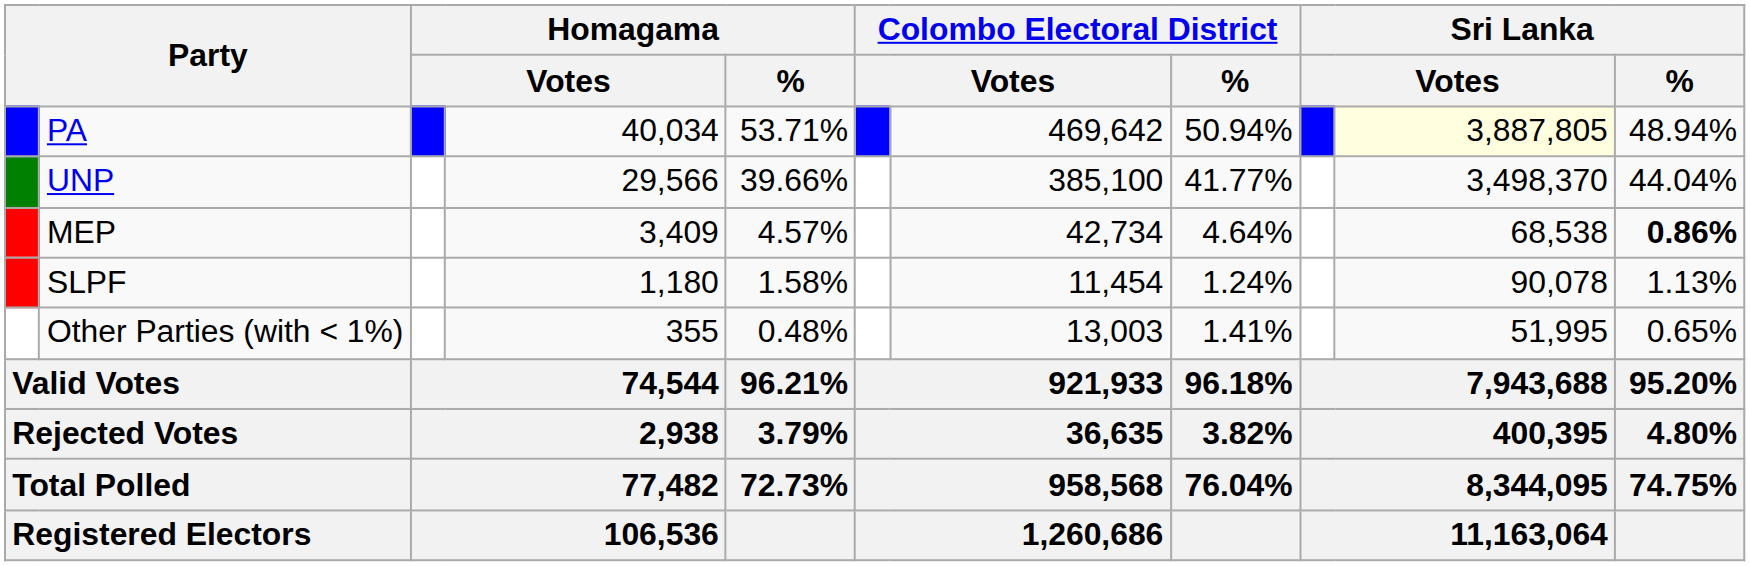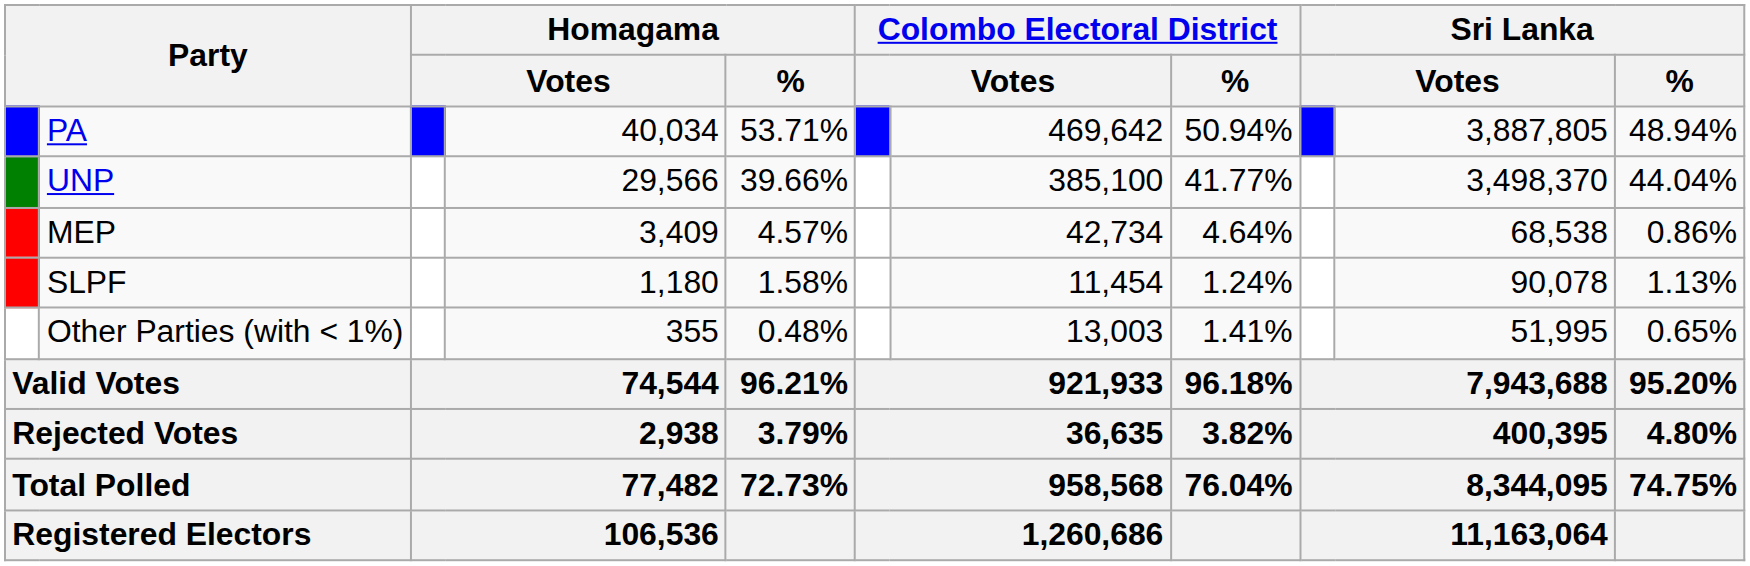(1537, 130) lightyellow background -> (1537, 130) no background
(1692, 231) bold -> (1692, 231) normal
